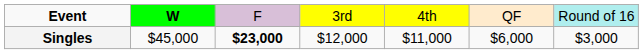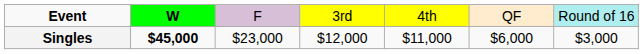(173, 38) normal -> (173, 38) bold
(258, 38) bold -> (258, 38) normal
